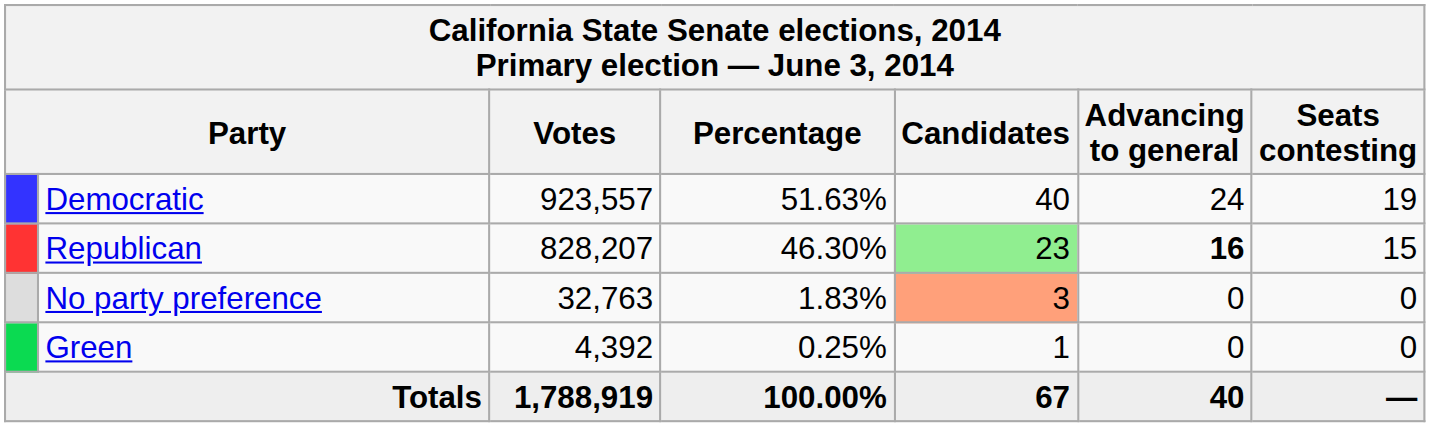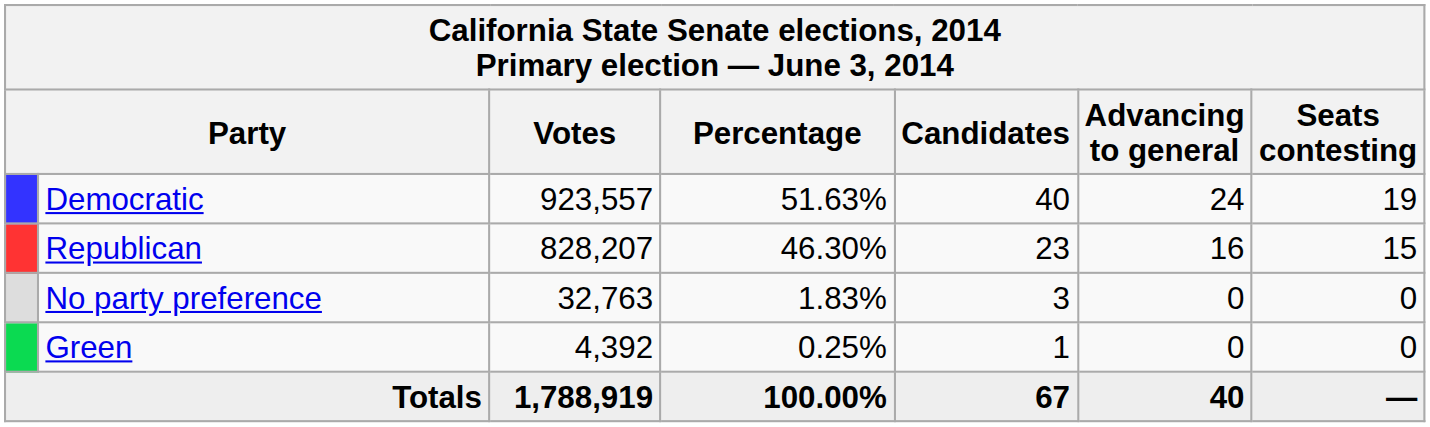(1053, 249) lightgreen background -> (1053, 249) no background
(1227, 249) bold -> (1227, 249) normal
(1061, 298) lightsalmon background -> (1061, 298) no background
